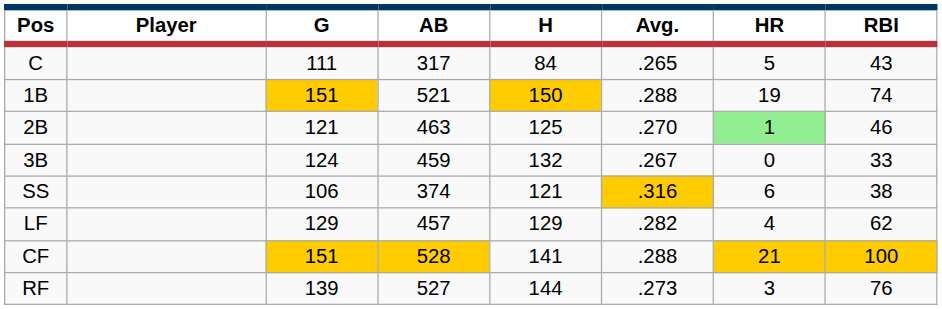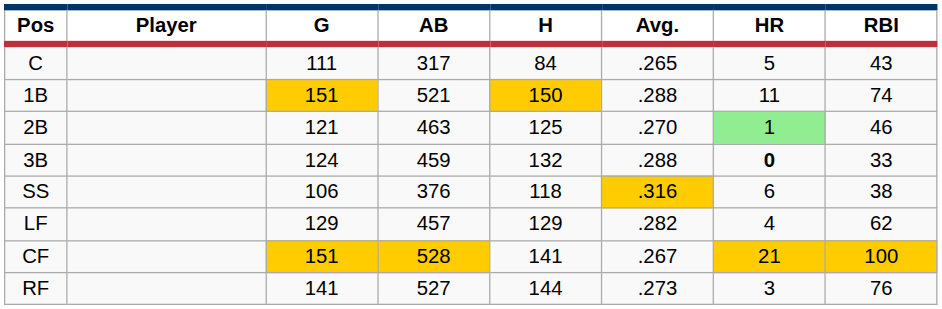(769, 95) 19 -> (769, 95) 11
(657, 159) .267 -> (657, 159) .288
(769, 159) normal -> (769, 159) bold
(434, 191) 374 -> (434, 191) 376
(546, 191) 121 -> (546, 191) 118
(657, 256) .288 -> (657, 256) .267
(322, 288) 139 -> (322, 288) 141
